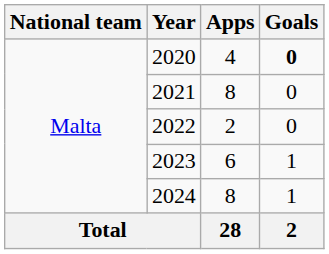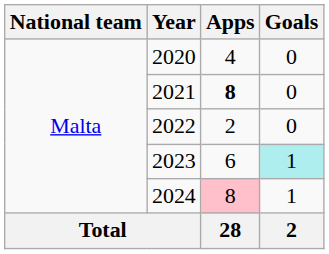(292, 56) bold -> (292, 56) normal
(230, 91) normal -> (230, 91) bold
(292, 160) no background -> (292, 160) paleturquoise background
(230, 195) no background -> (230, 195) pink background
